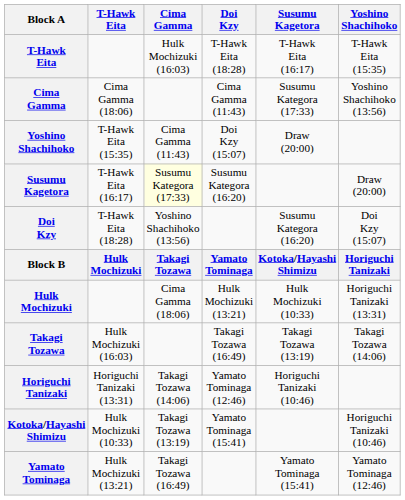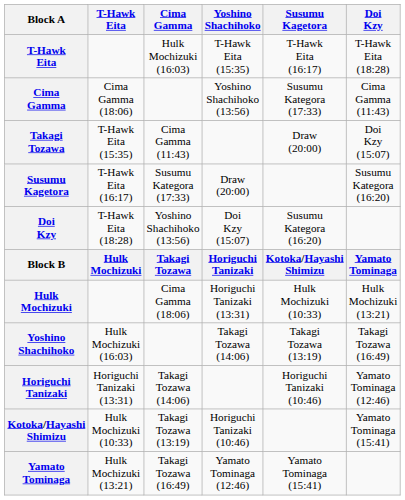columns swapped: (369, 19) <-> (229, 19)
(46, 142) Yoshino Shachihoko -> (46, 142) Takagi Tozawa
(173, 185) lightyellow background -> (173, 185) no background
(46, 344) Takagi Tozawa -> (46, 344) Yoshino Shachihoko
